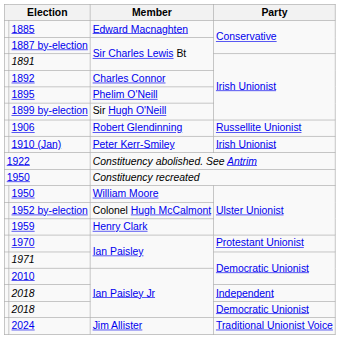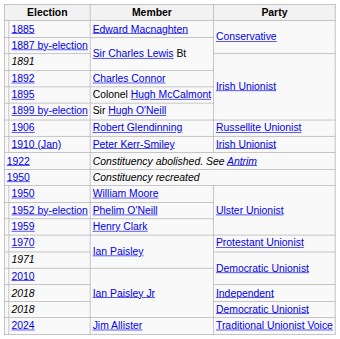(125, 95) Phelim O'Neill -> (152, 95) Colonel Hugh McCalmont
(152, 210) Colonel Hugh McCalmont -> (125, 210) Phelim O'Neill
